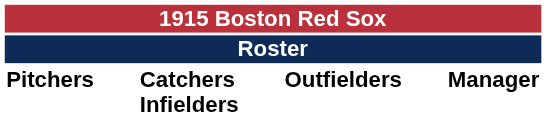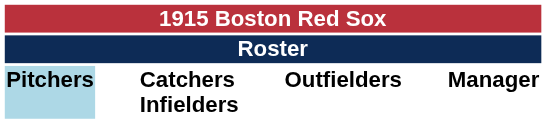(50, 79) no background -> (50, 79) lightblue background
